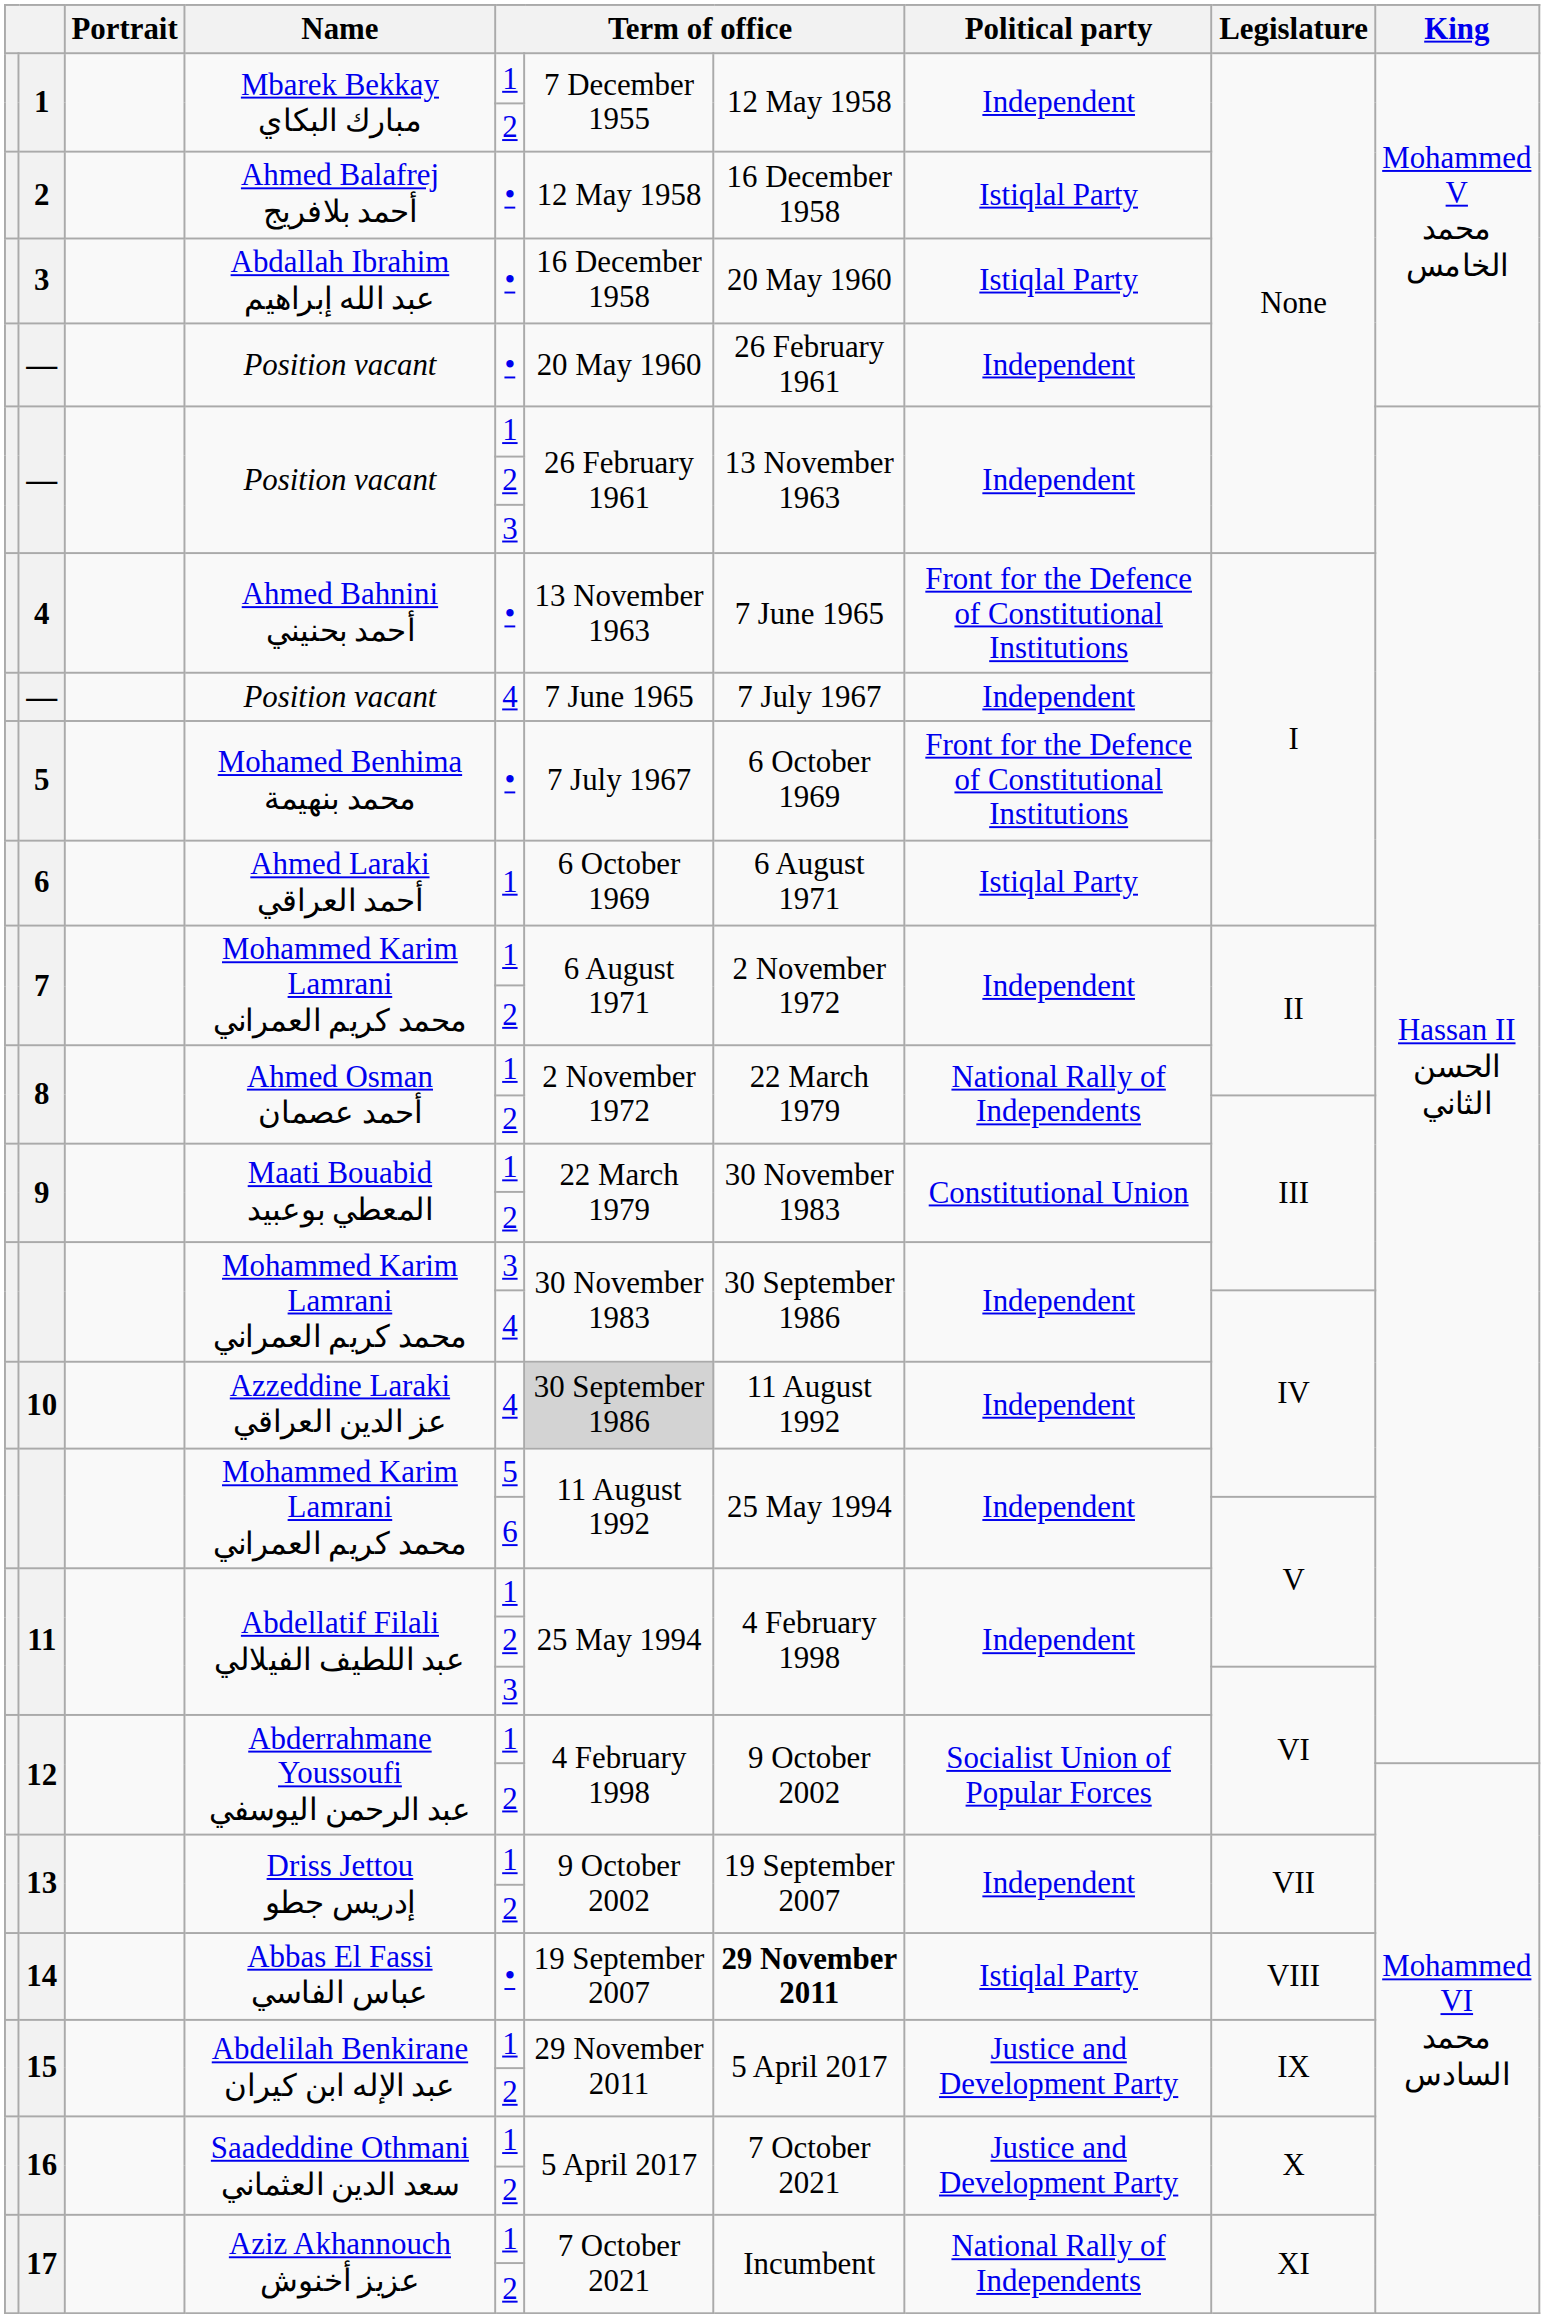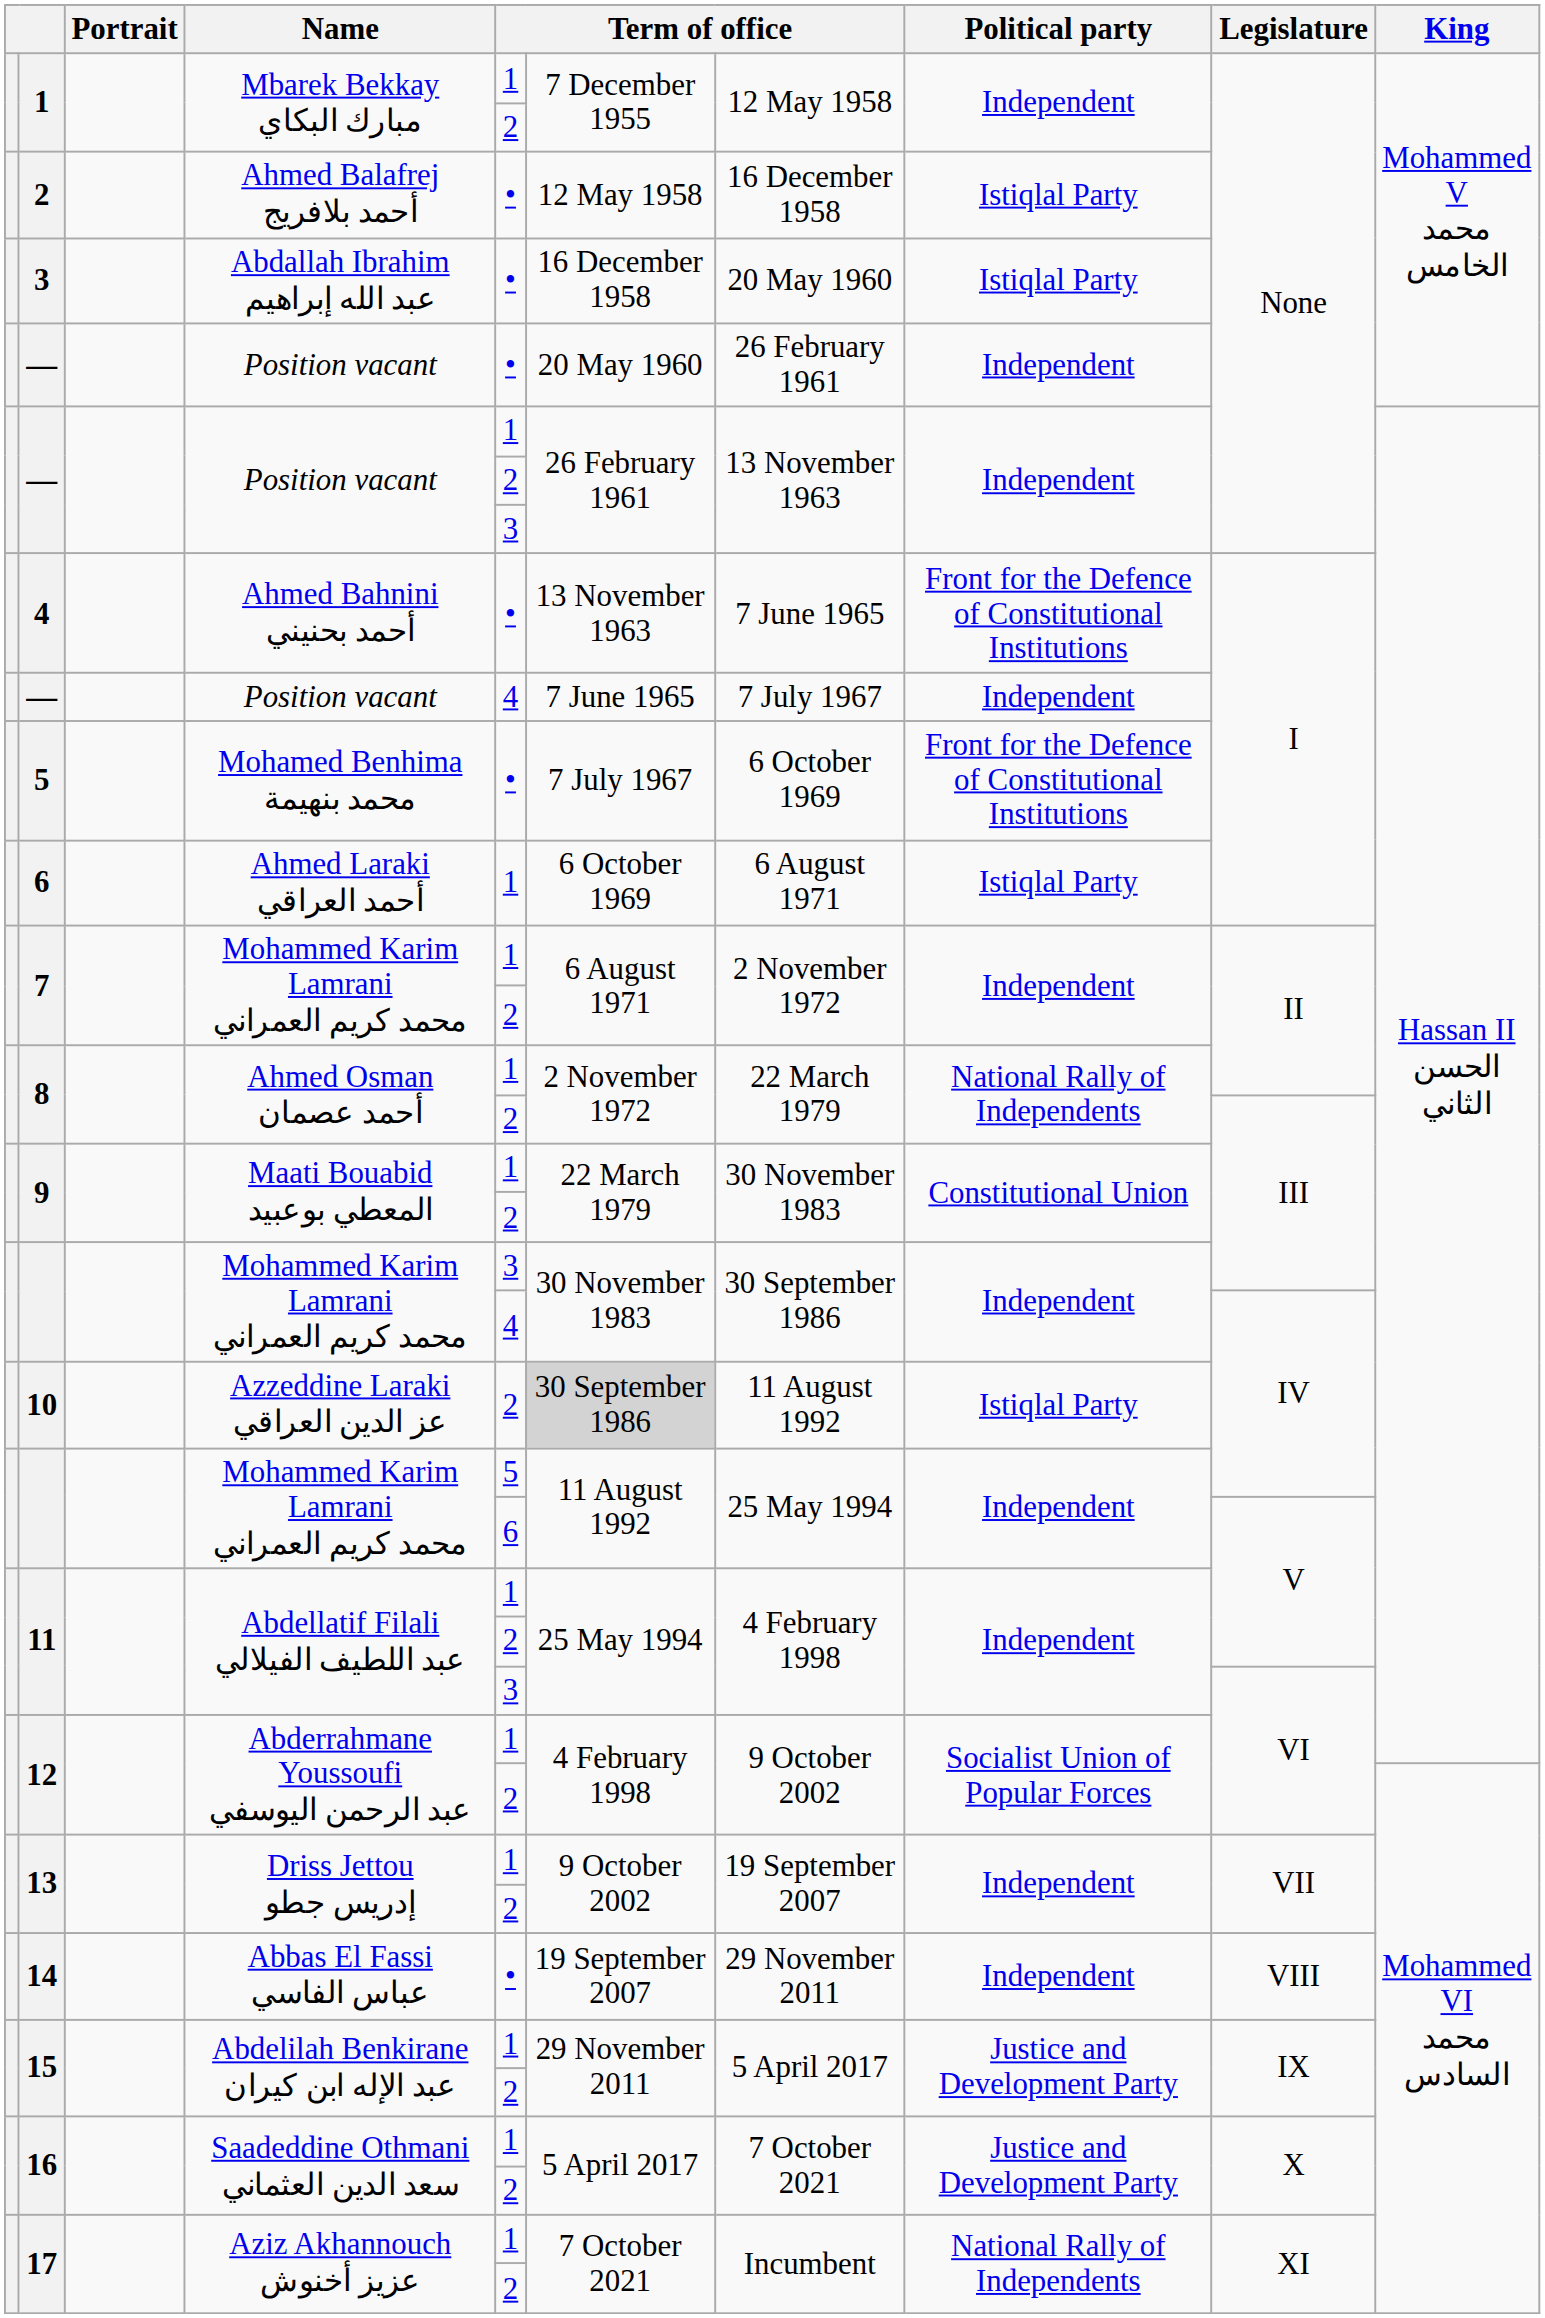(510, 1404) 4 -> (511, 1404) 2
(1059, 1404) Independent -> (1058, 1404) Istiqlal Party
(809, 1975) bold -> (810, 1975) normal
(1059, 1975) Istiqlal Party -> (1058, 1975) Independent
